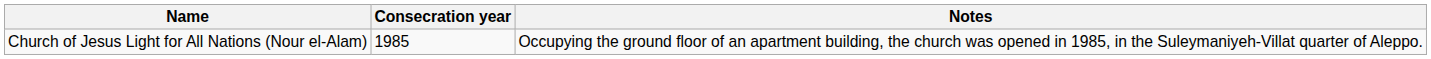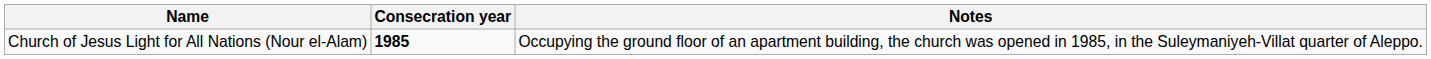(392, 41) normal -> (392, 41) bold
